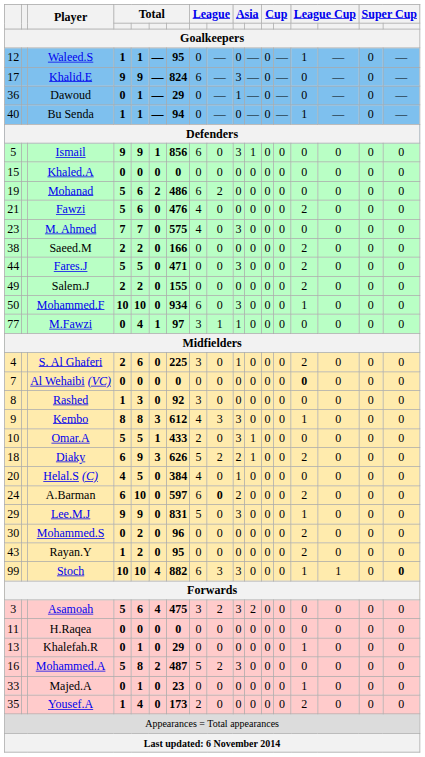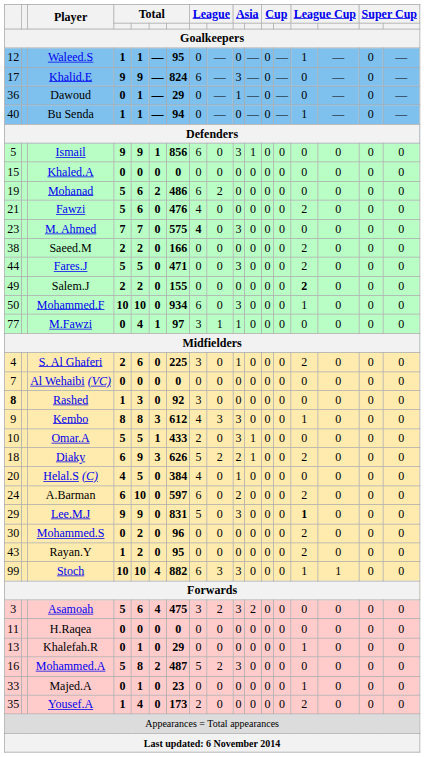(198, 228) normal -> (198, 228) bold
(304, 285) normal -> (304, 285) bold
(304, 381) bold -> (304, 381) normal
(13, 400) normal -> (13, 400) bold
(220, 495) bold -> (220, 495) normal
(304, 514) normal -> (304, 514) bold
(401, 571) bold -> (401, 571) normal
